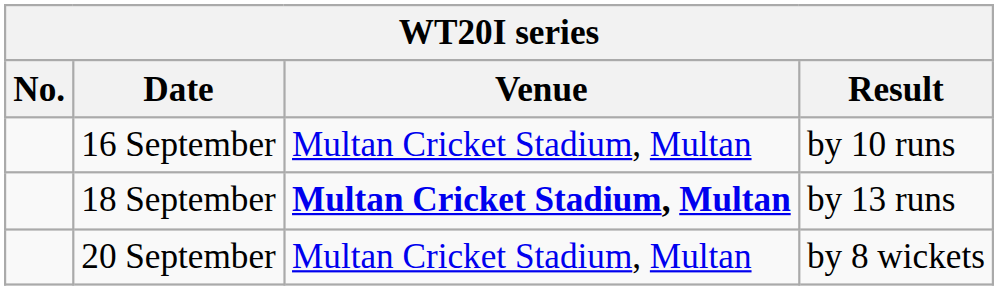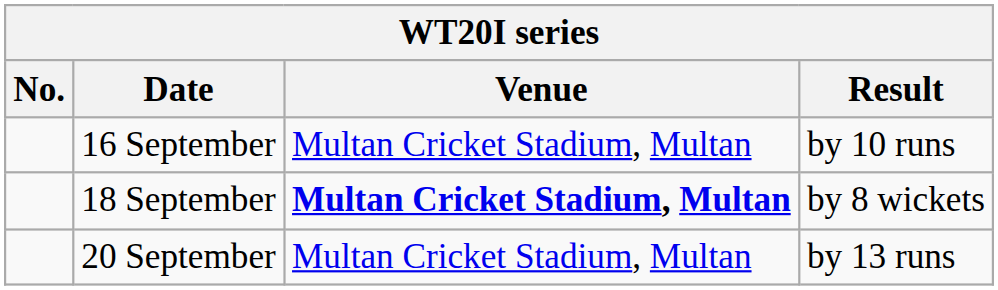(881, 199) by 13 runs -> (896, 199) by 8 wickets
(896, 255) by 8 wickets -> (881, 255) by 13 runs
